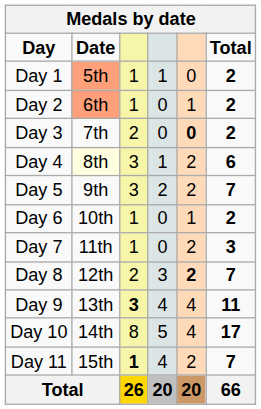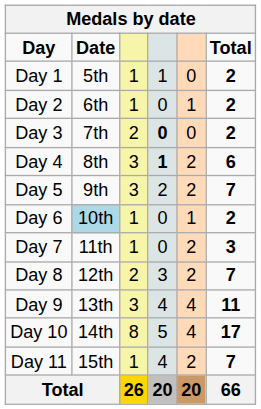(96, 76) lightsalmon background -> (96, 76) no background
(96, 105) lightsalmon background -> (96, 105) no background
(163, 133) normal -> (163, 133) bold
(191, 133) bold -> (191, 133) normal
(96, 162) lightyellow background -> (96, 162) no background
(163, 162) normal -> (163, 162) bold
(96, 219) no background -> (96, 219) lightblue background
(191, 276) bold -> (191, 276) normal
(134, 304) bold -> (134, 304) normal
(134, 361) bold -> (134, 361) normal
